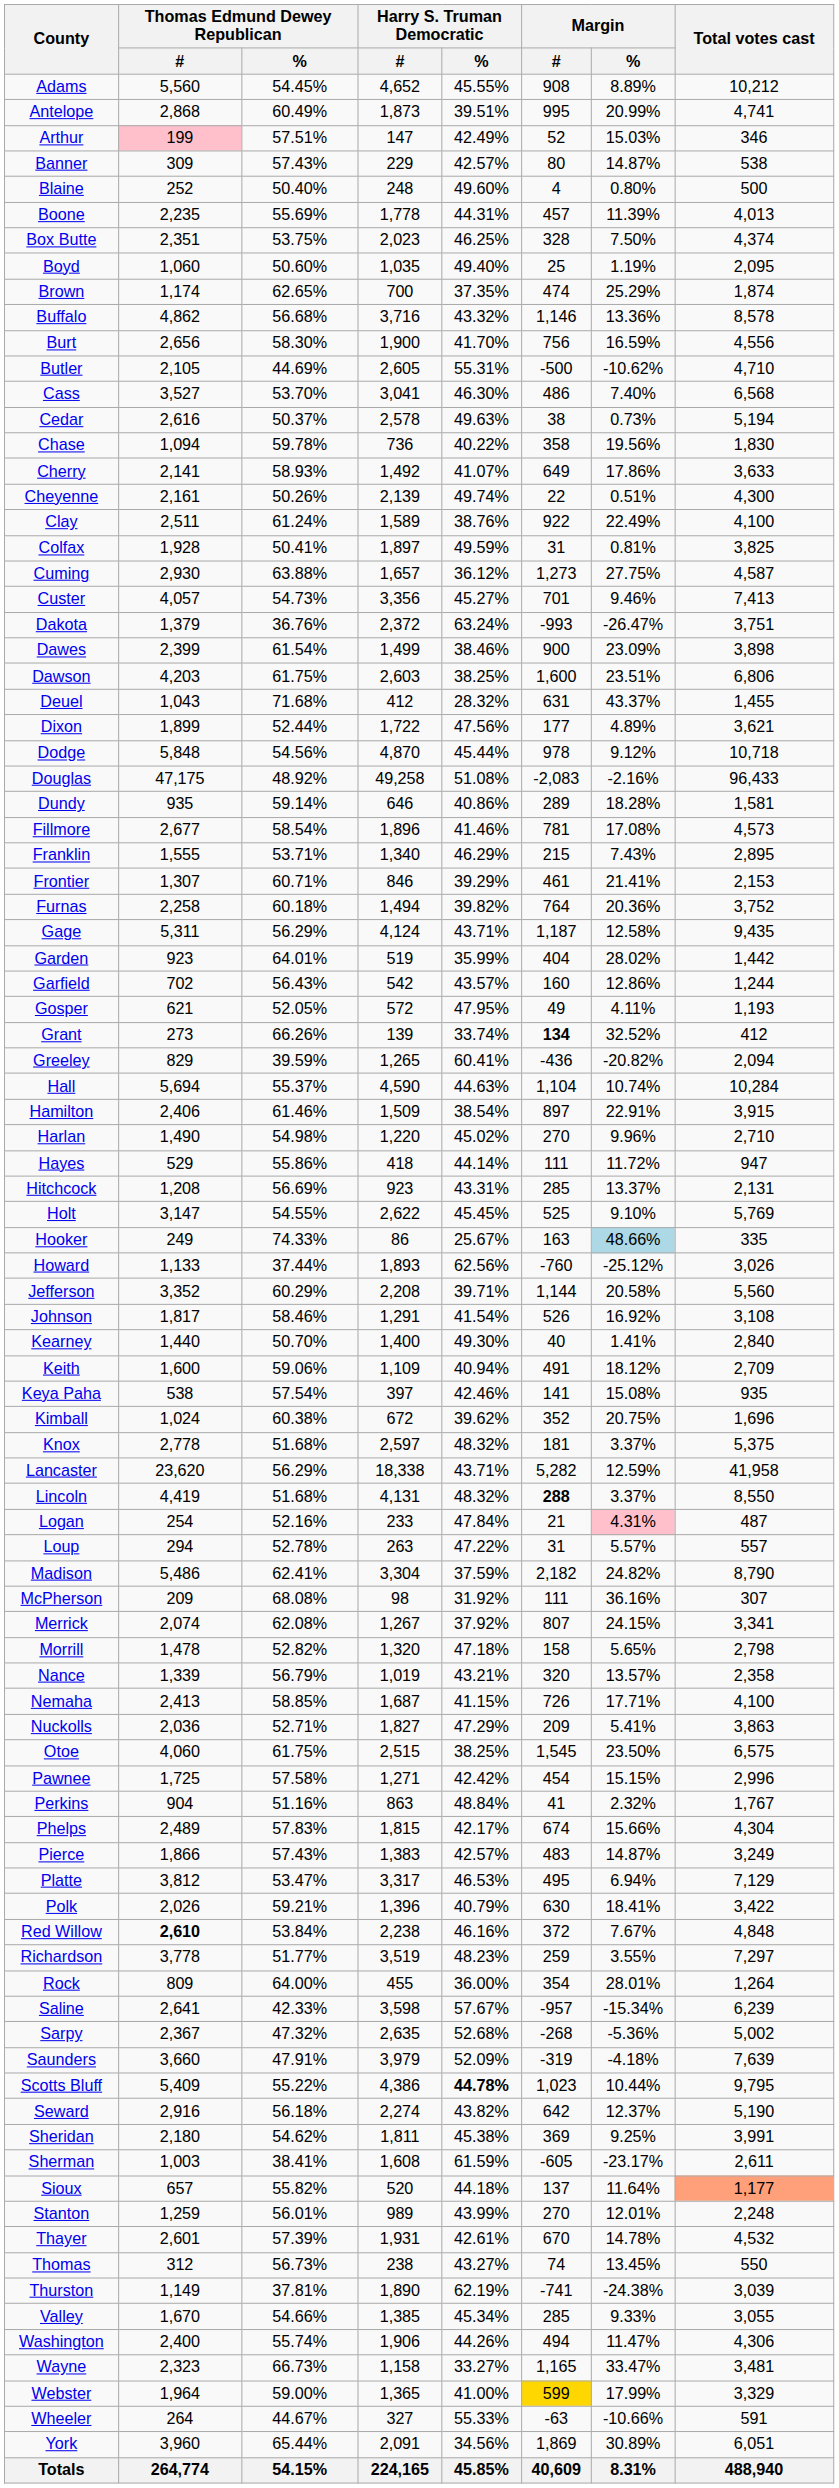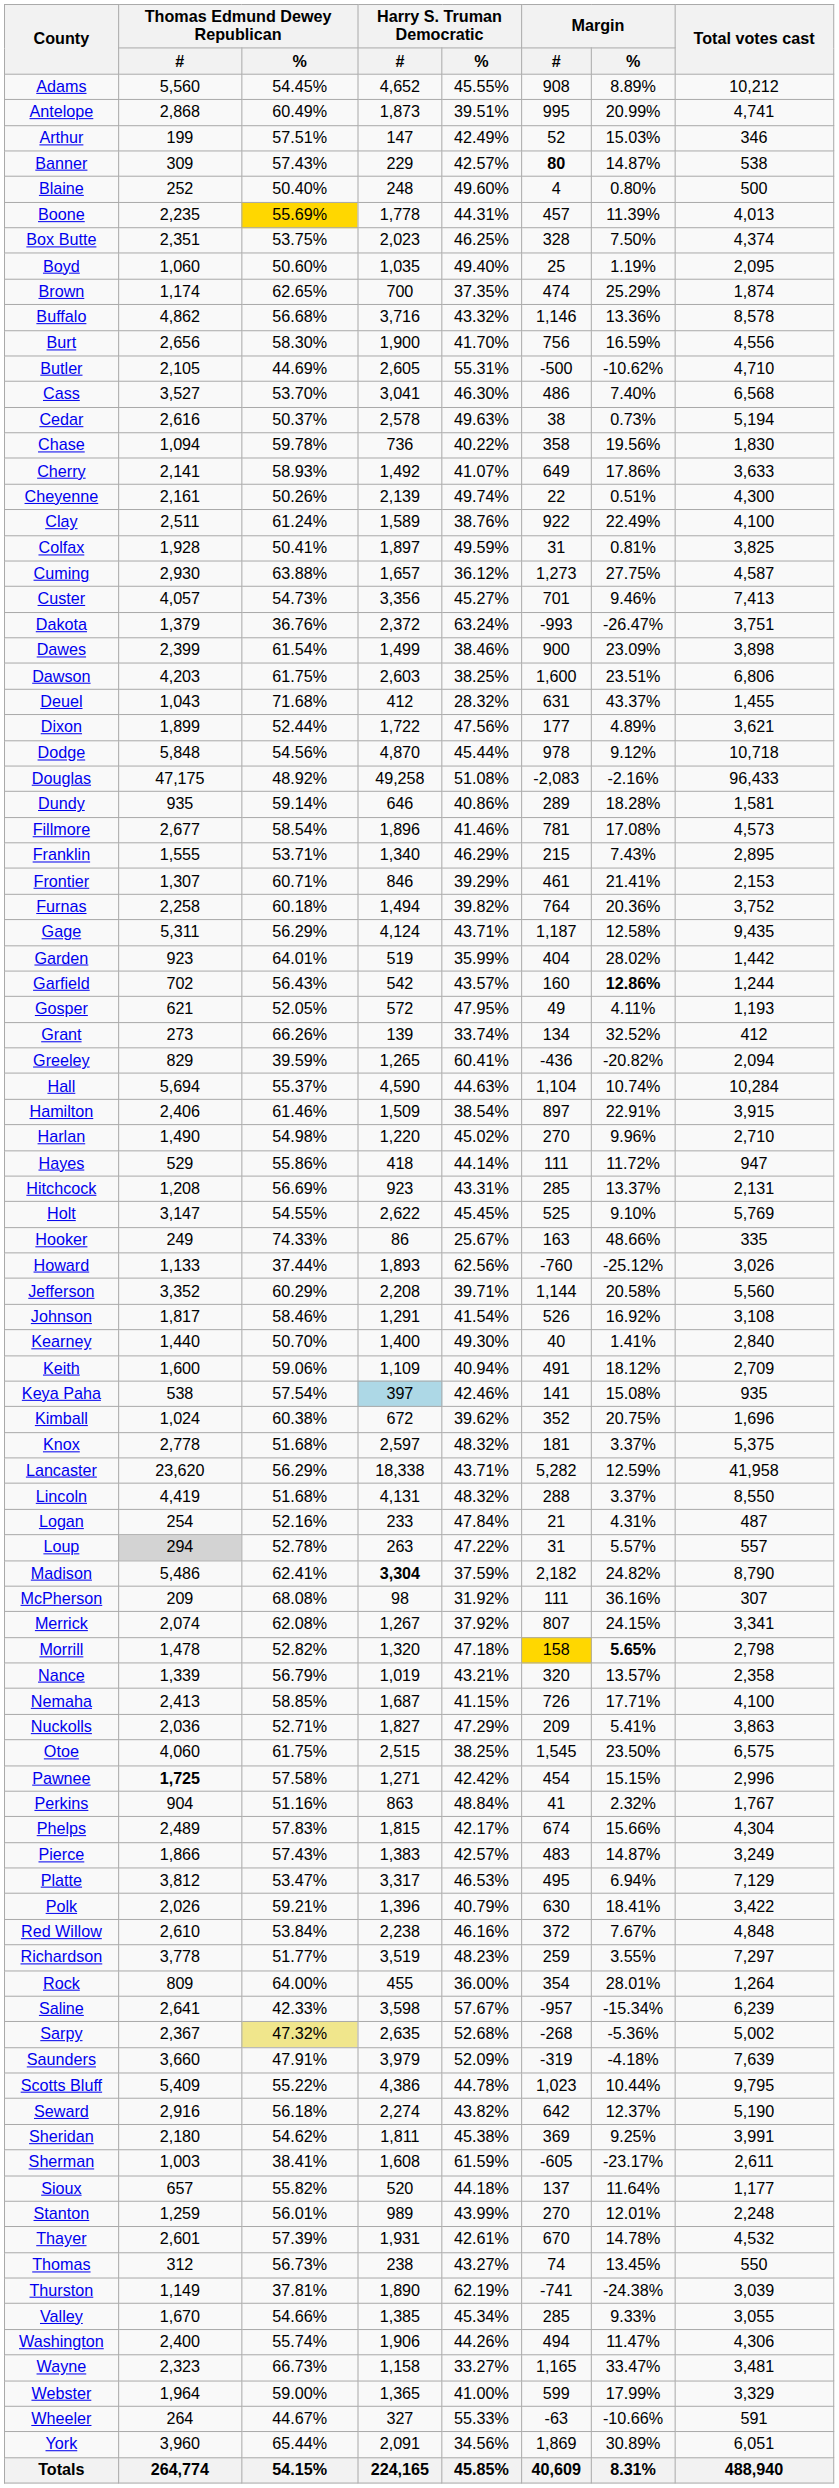(180, 138) pink background -> (180, 138) no background
(556, 163) normal -> (556, 163) bold
(300, 214) no background -> (300, 214) gold background
(633, 983) normal -> (633, 983) bold
(556, 1035) bold -> (556, 1035) normal
(633, 1240) lightblue background -> (633, 1240) no background
(400, 1393) no background -> (400, 1393) lightblue background
(556, 1496) bold -> (556, 1496) normal
(633, 1521) pink background -> (633, 1521) no background
(180, 1547) no background -> (180, 1547) lightgrey background
(400, 1573) normal -> (400, 1573) bold
(556, 1650) no background -> (556, 1650) gold background
(633, 1650) normal -> (633, 1650) bold
(180, 1778) normal -> (180, 1778) bold
(180, 1932) bold -> (180, 1932) normal
(300, 2034) no background -> (300, 2034) khaki background
(482, 2085) bold -> (482, 2085) normal
(754, 2188) lightsalmon background -> (754, 2188) no background
(556, 2393) gold background -> (556, 2393) no background
